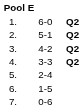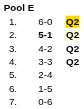(73, 21) no background -> (73, 21) gold background
(45, 35) normal -> (45, 35) bold
(73, 35) no background -> (73, 35) lightyellow background
